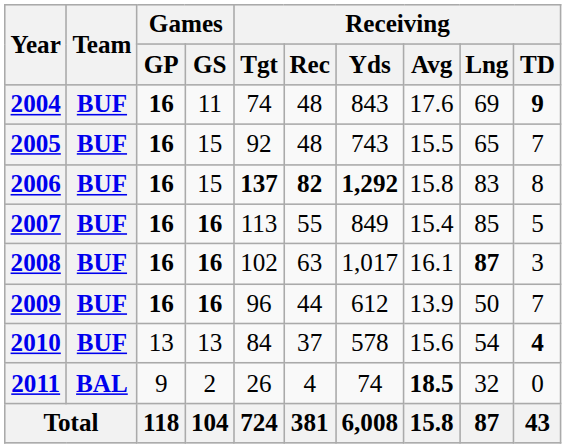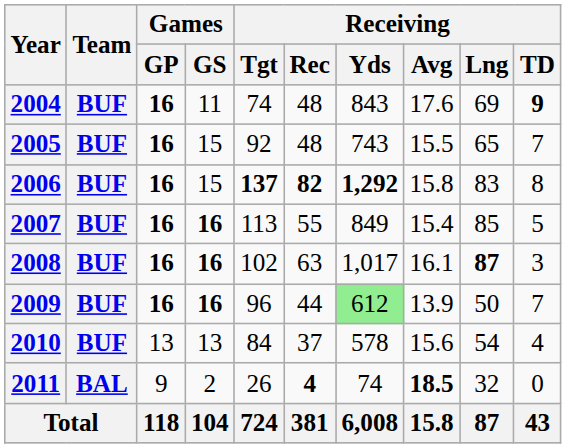(370, 303) no background -> (370, 303) lightgreen background
(537, 343) bold -> (537, 343) normal
(310, 382) normal -> (310, 382) bold
